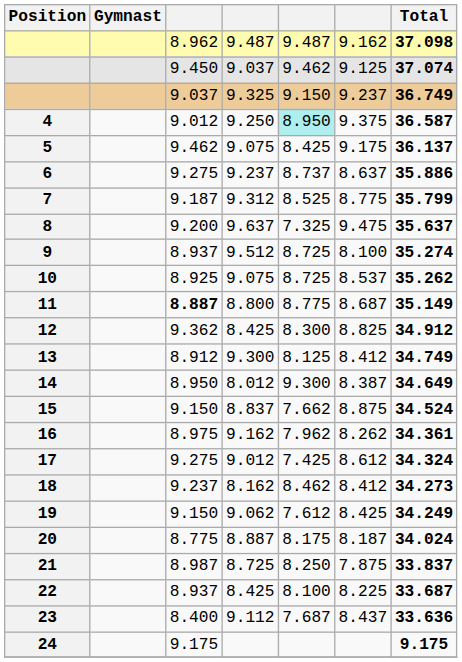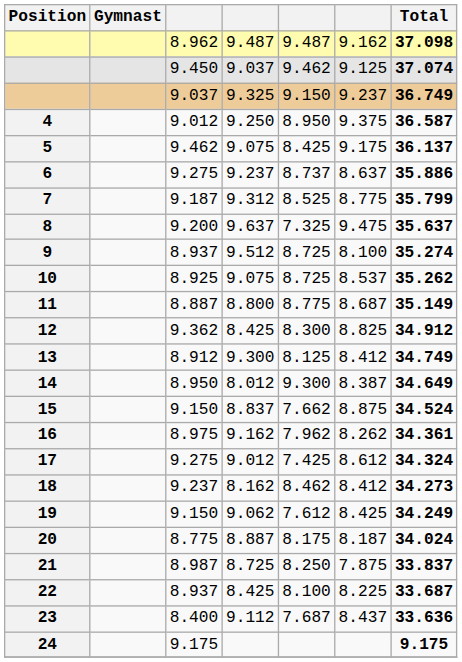(307, 123) paleturquoise background -> (307, 123) no background
(194, 305) bold -> (194, 305) normal
